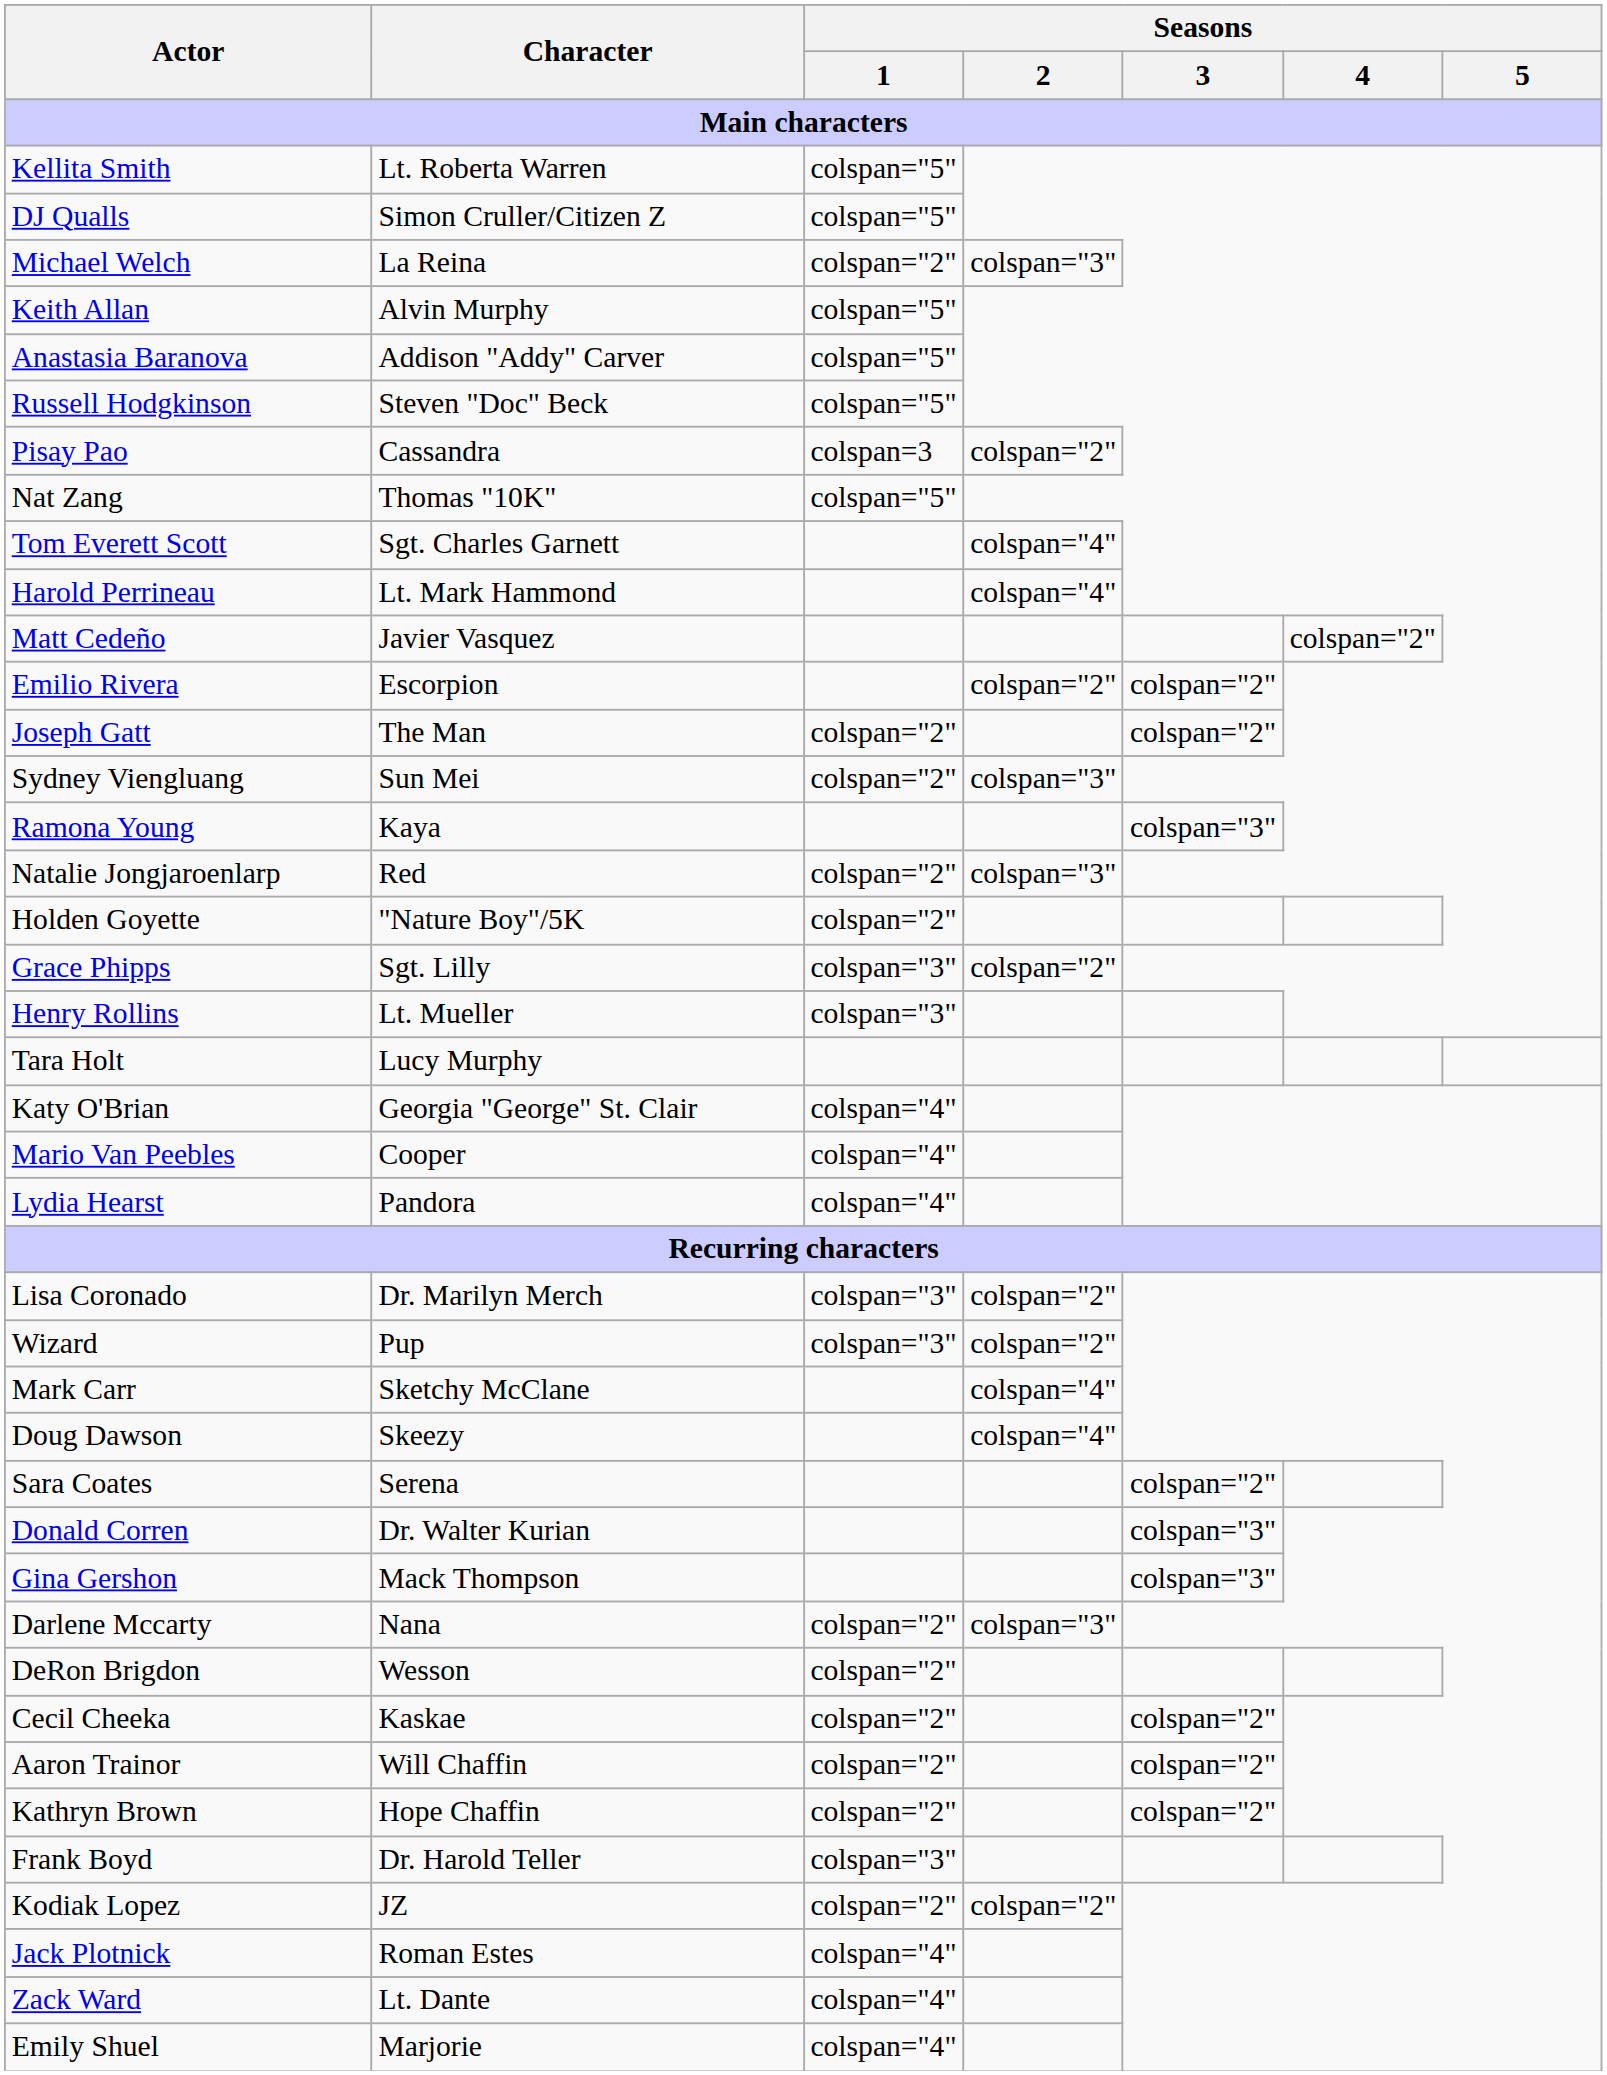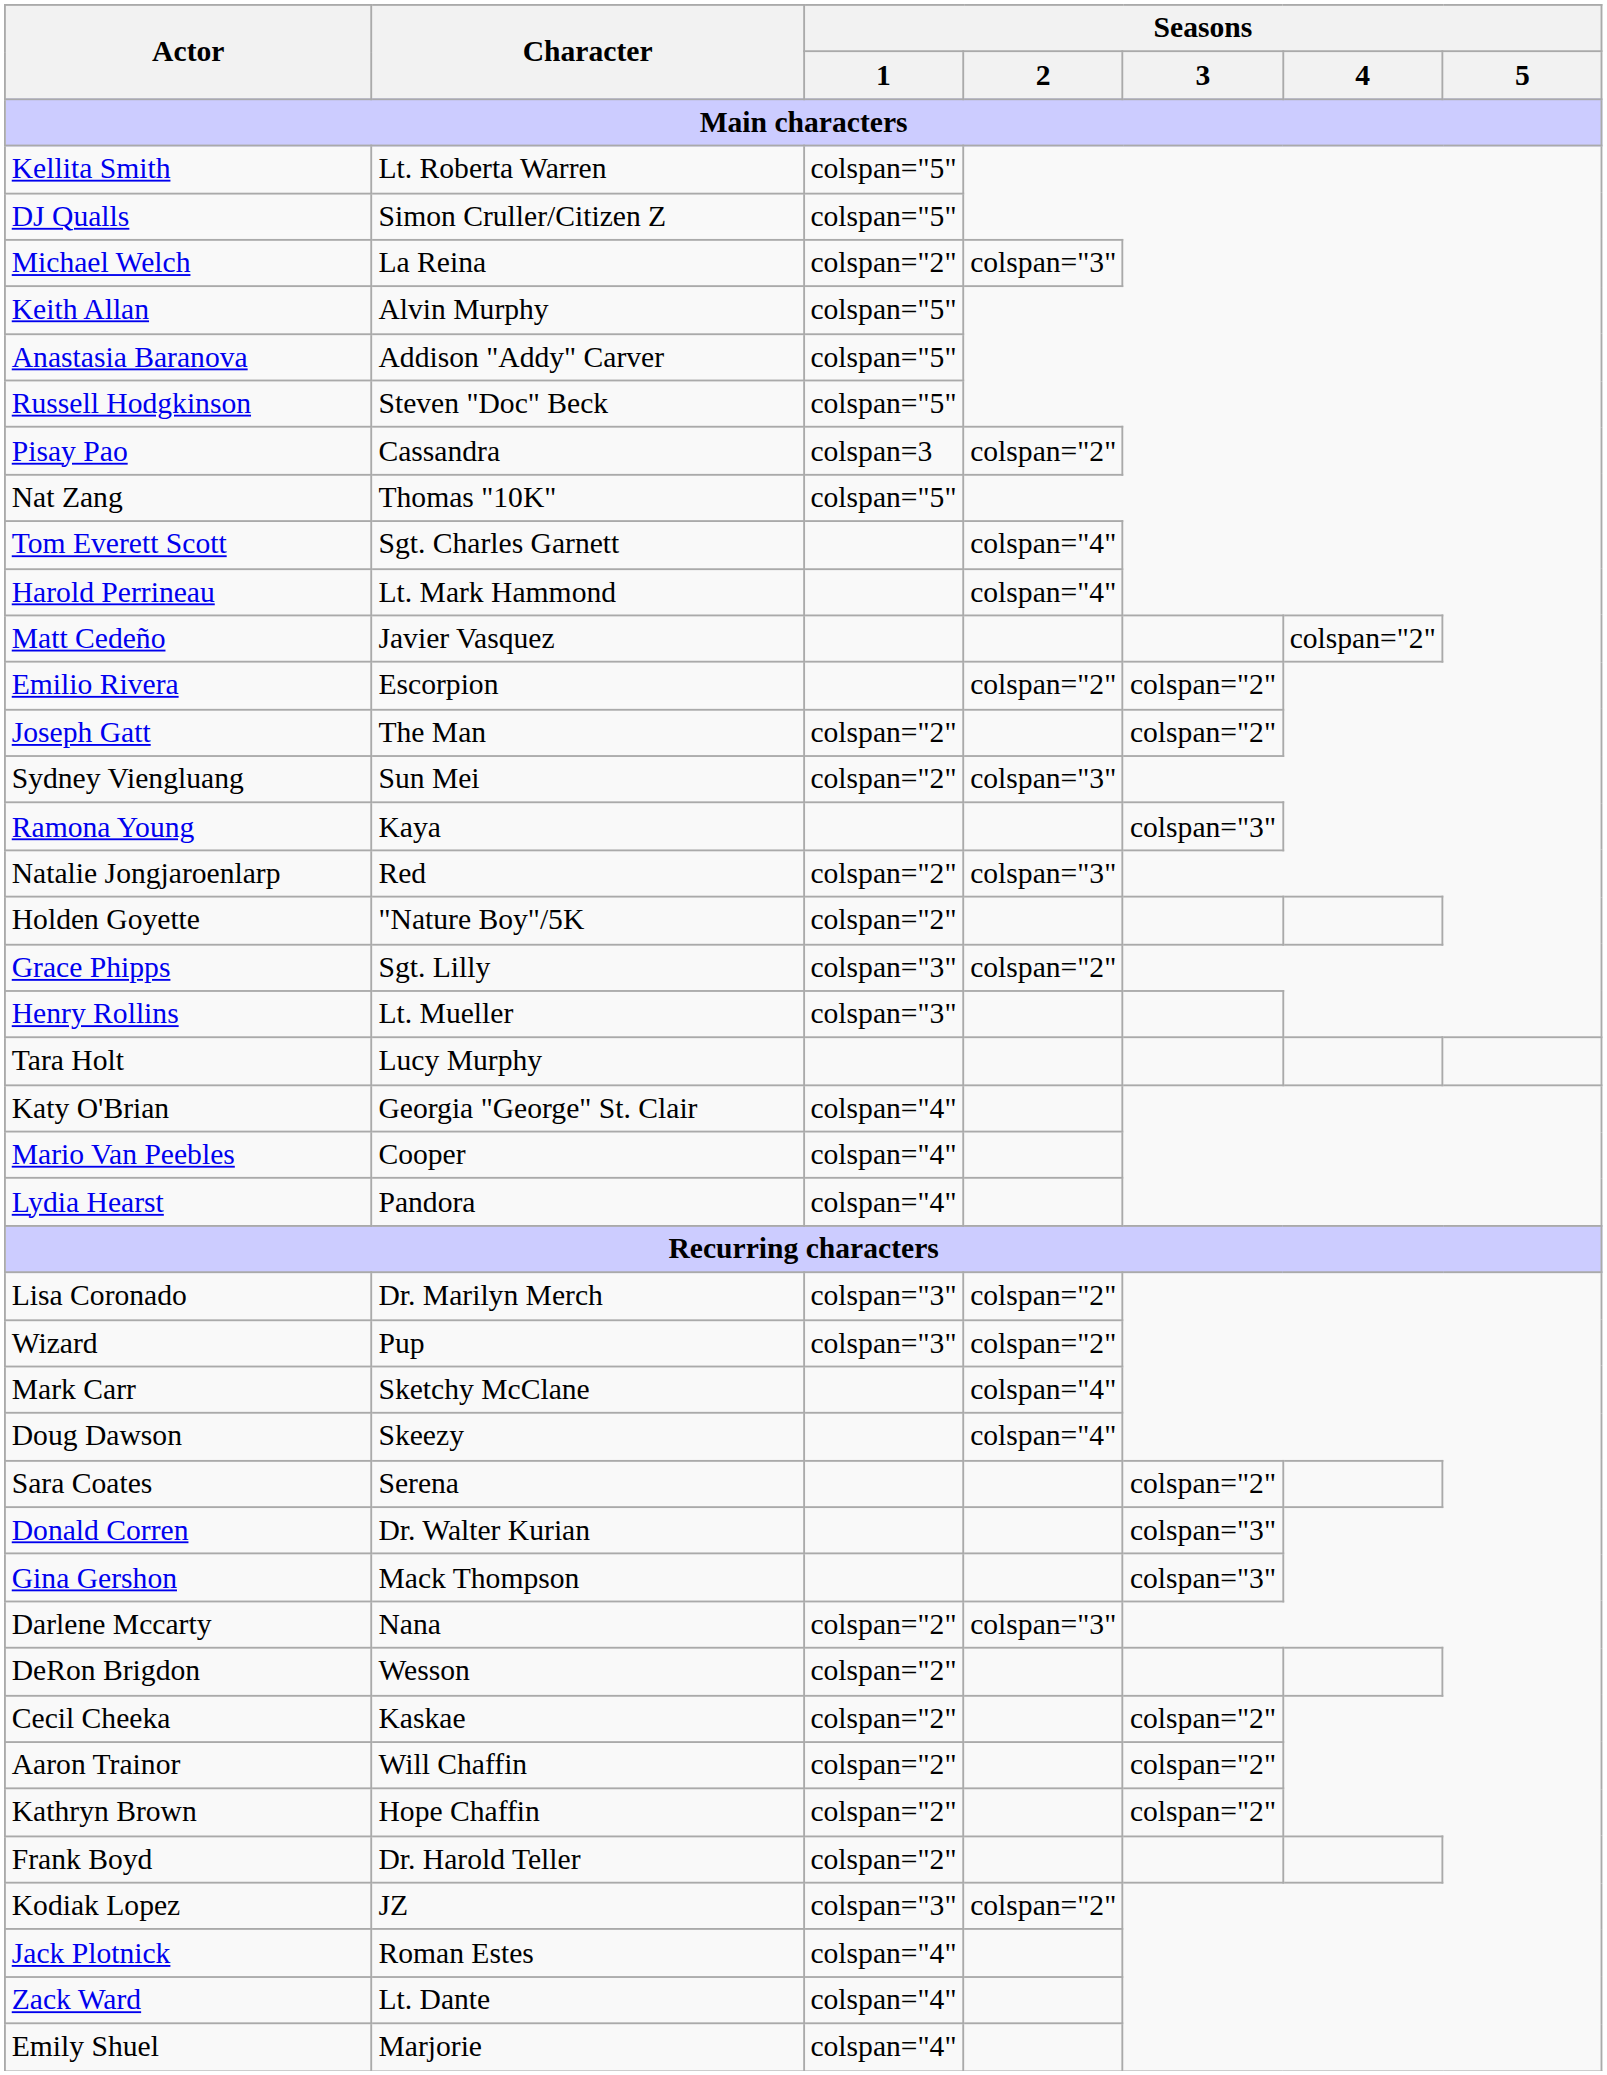(883, 1858) colspan="3" -> (883, 1858) colspan="2"
(883, 1905) colspan="2" -> (883, 1905) colspan="3"
